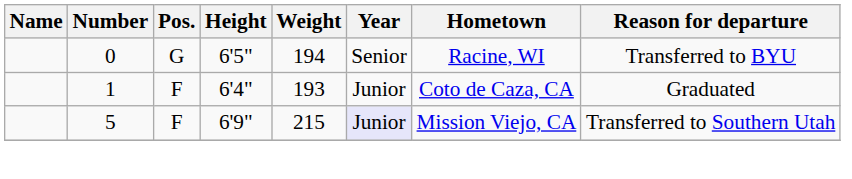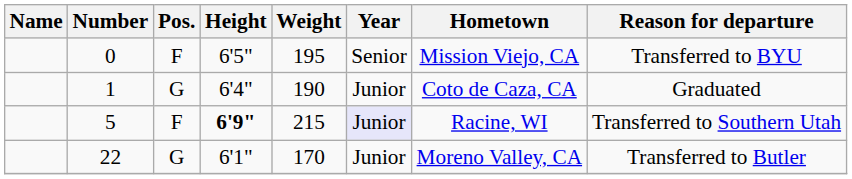(177, 55) G -> (177, 55) F
(309, 55) 194 -> (309, 55) 195
(496, 55) Racine, WI -> (499, 55) Mission Viejo, CA
(177, 88) F -> (177, 88) G
(309, 88) 193 -> (309, 88) 190
(236, 122) normal -> (236, 122) bold
(496, 122) Mission Viejo, CA -> (499, 122) Racine, WI
+ row: (110, 156)
